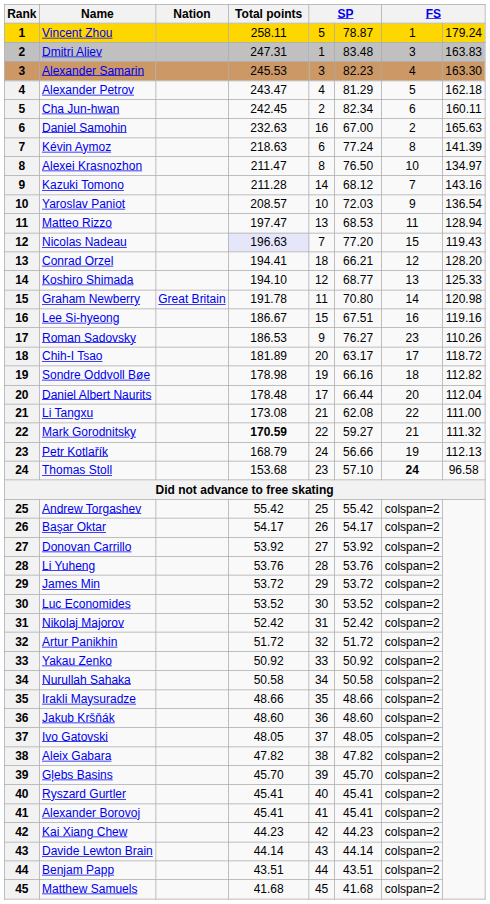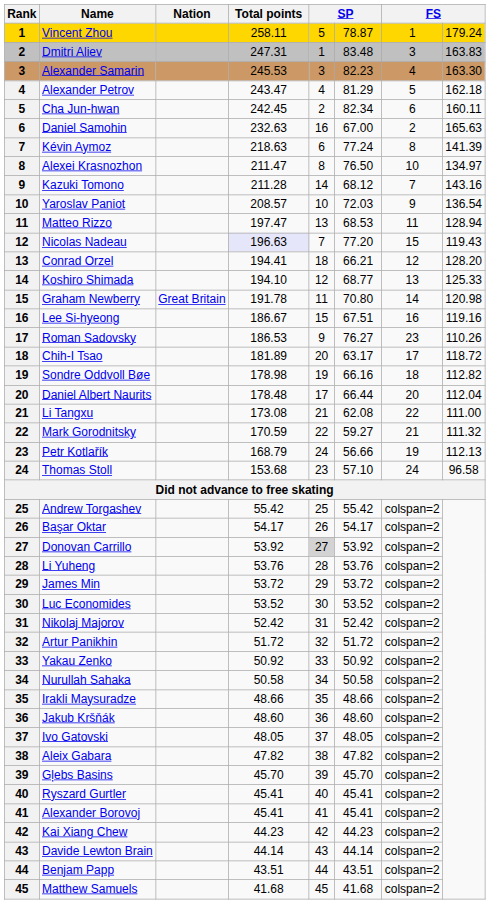(269, 432) bold -> (269, 432) normal
(412, 470) bold -> (412, 470) normal
(322, 546) no background -> (322, 546) lightgrey background
